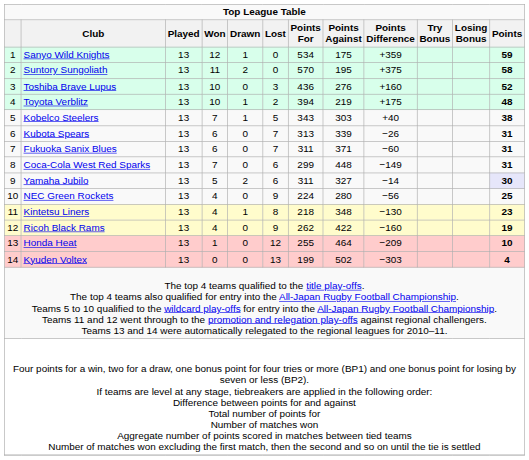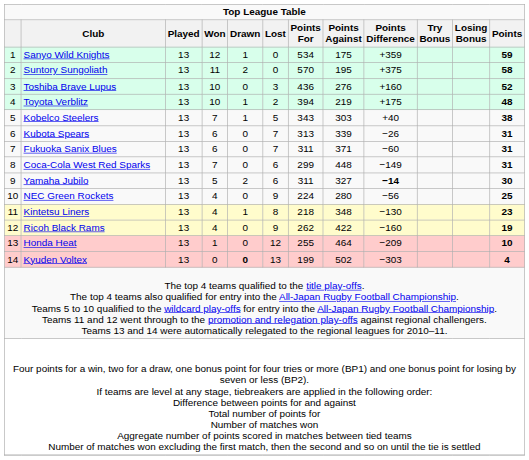(391, 180) normal -> (391, 180) bold
(507, 180) lavender background -> (507, 180) no background
(245, 259) normal -> (245, 259) bold
